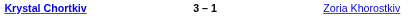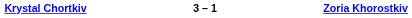(362, 9) normal -> (366, 9) bold
